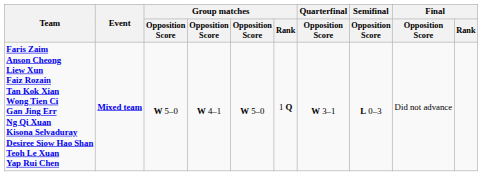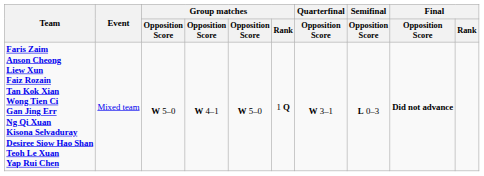(120, 107) bold -> (118, 107) normal
(423, 107) normal -> (423, 107) bold
